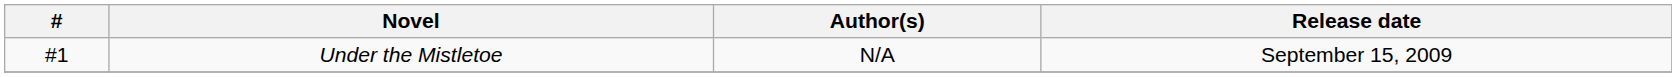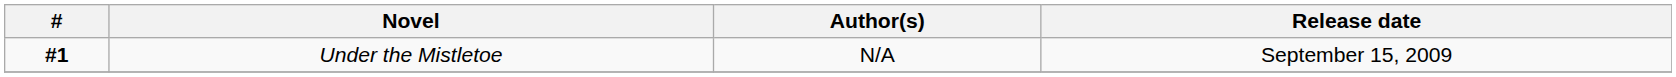(57, 54) normal -> (57, 54) bold
